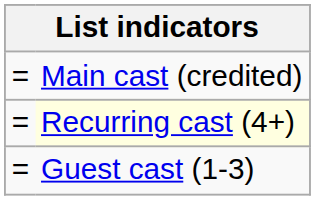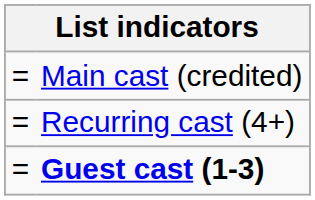(168, 122) lightyellow background -> (168, 122) no background
(148, 169) normal -> (153, 169) bold
